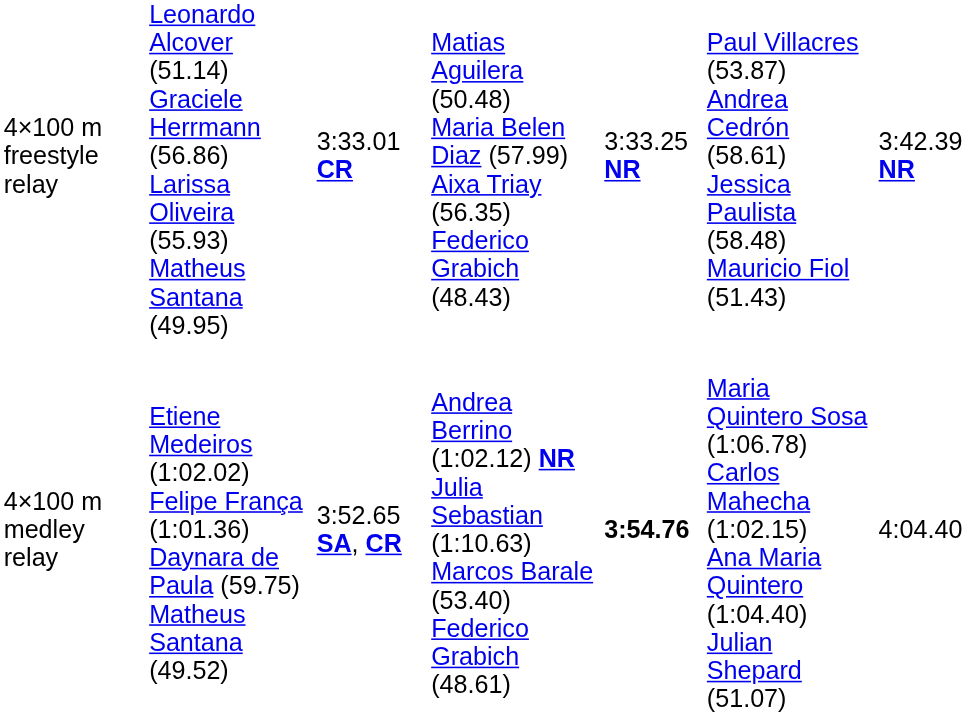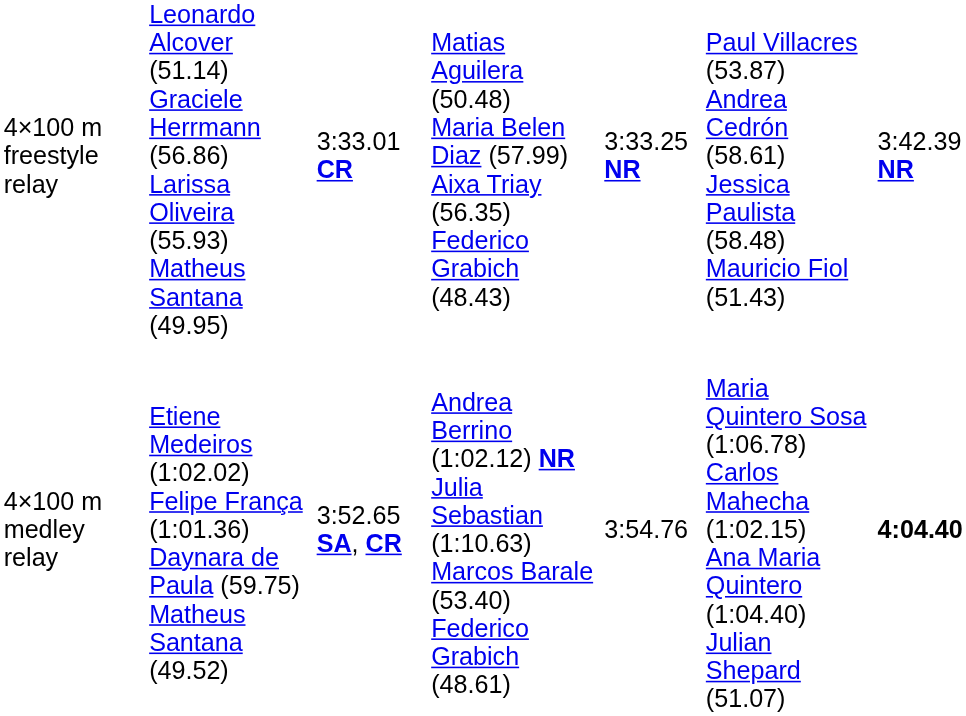(647, 529) bold -> (646, 529) normal
(921, 529) normal -> (920, 529) bold
